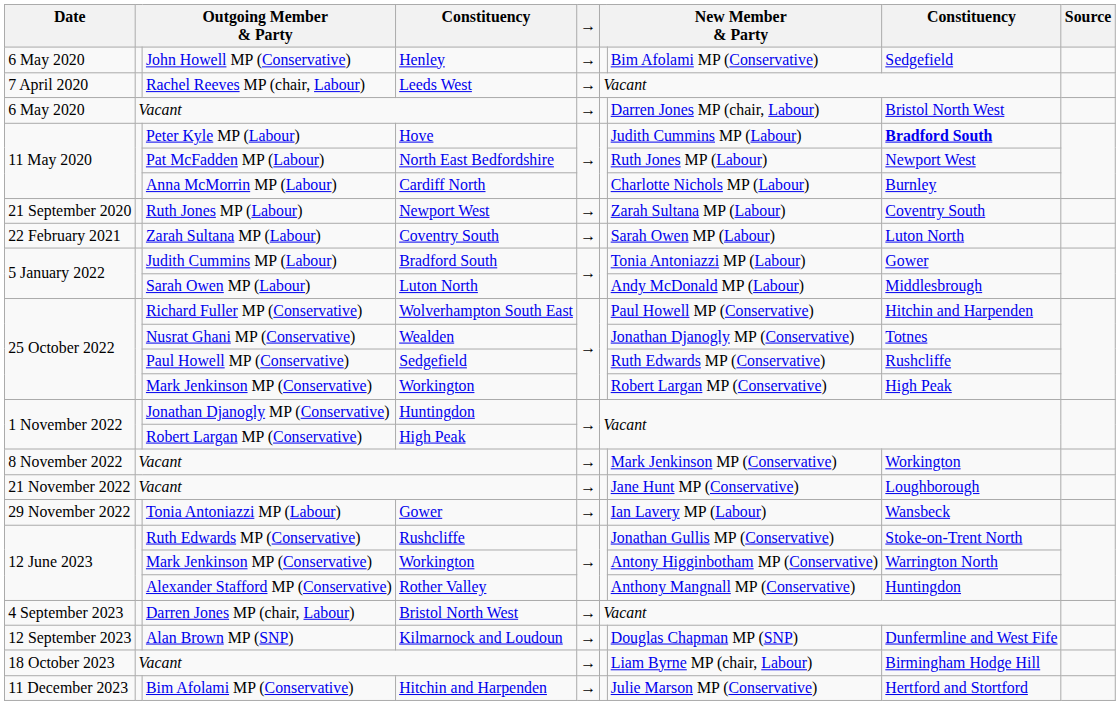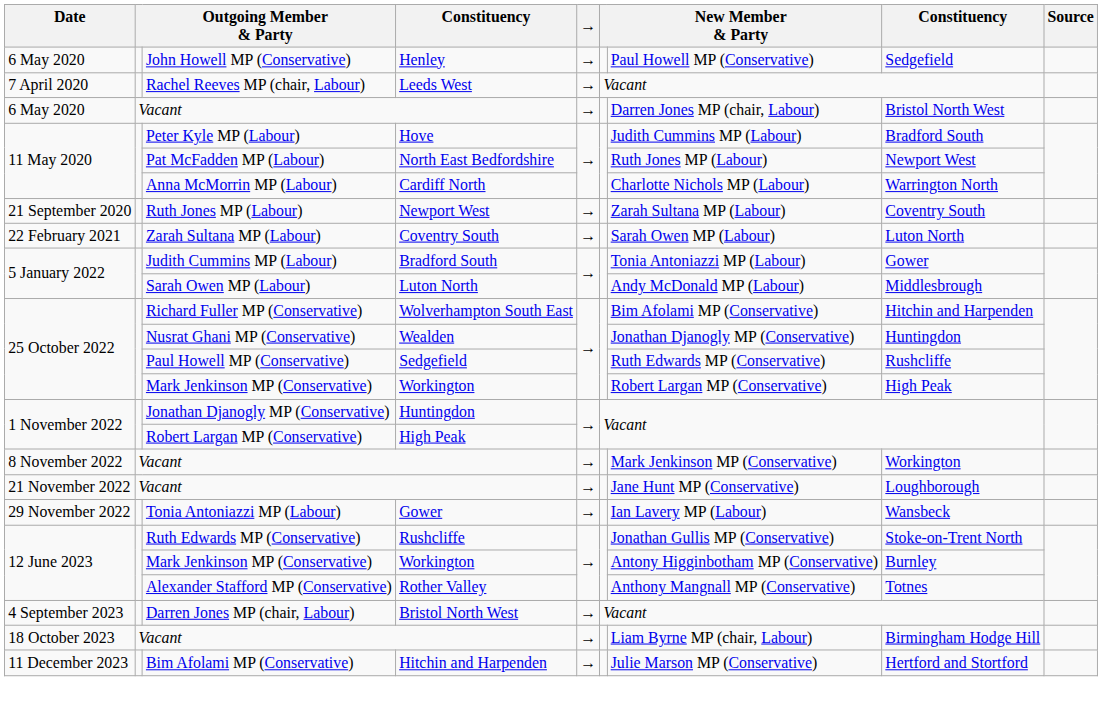(714, 60) Bim Afolami MP (Conservative) -> (712, 60) Paul Howell MP (Conservative)
(939, 135) bold -> (934, 135) normal
(911, 185) Burnley -> (942, 185) Warrington North
(712, 311) Paul Howell MP (Conservative) -> (714, 311) Bim Afolami MP (Conservative)
(906, 336) Totnes -> (923, 336) Huntingdon
(942, 562) Warrington North -> (911, 562) Burnley
(923, 587) Huntingdon -> (906, 587) Totnes
- row: (70, 637)
